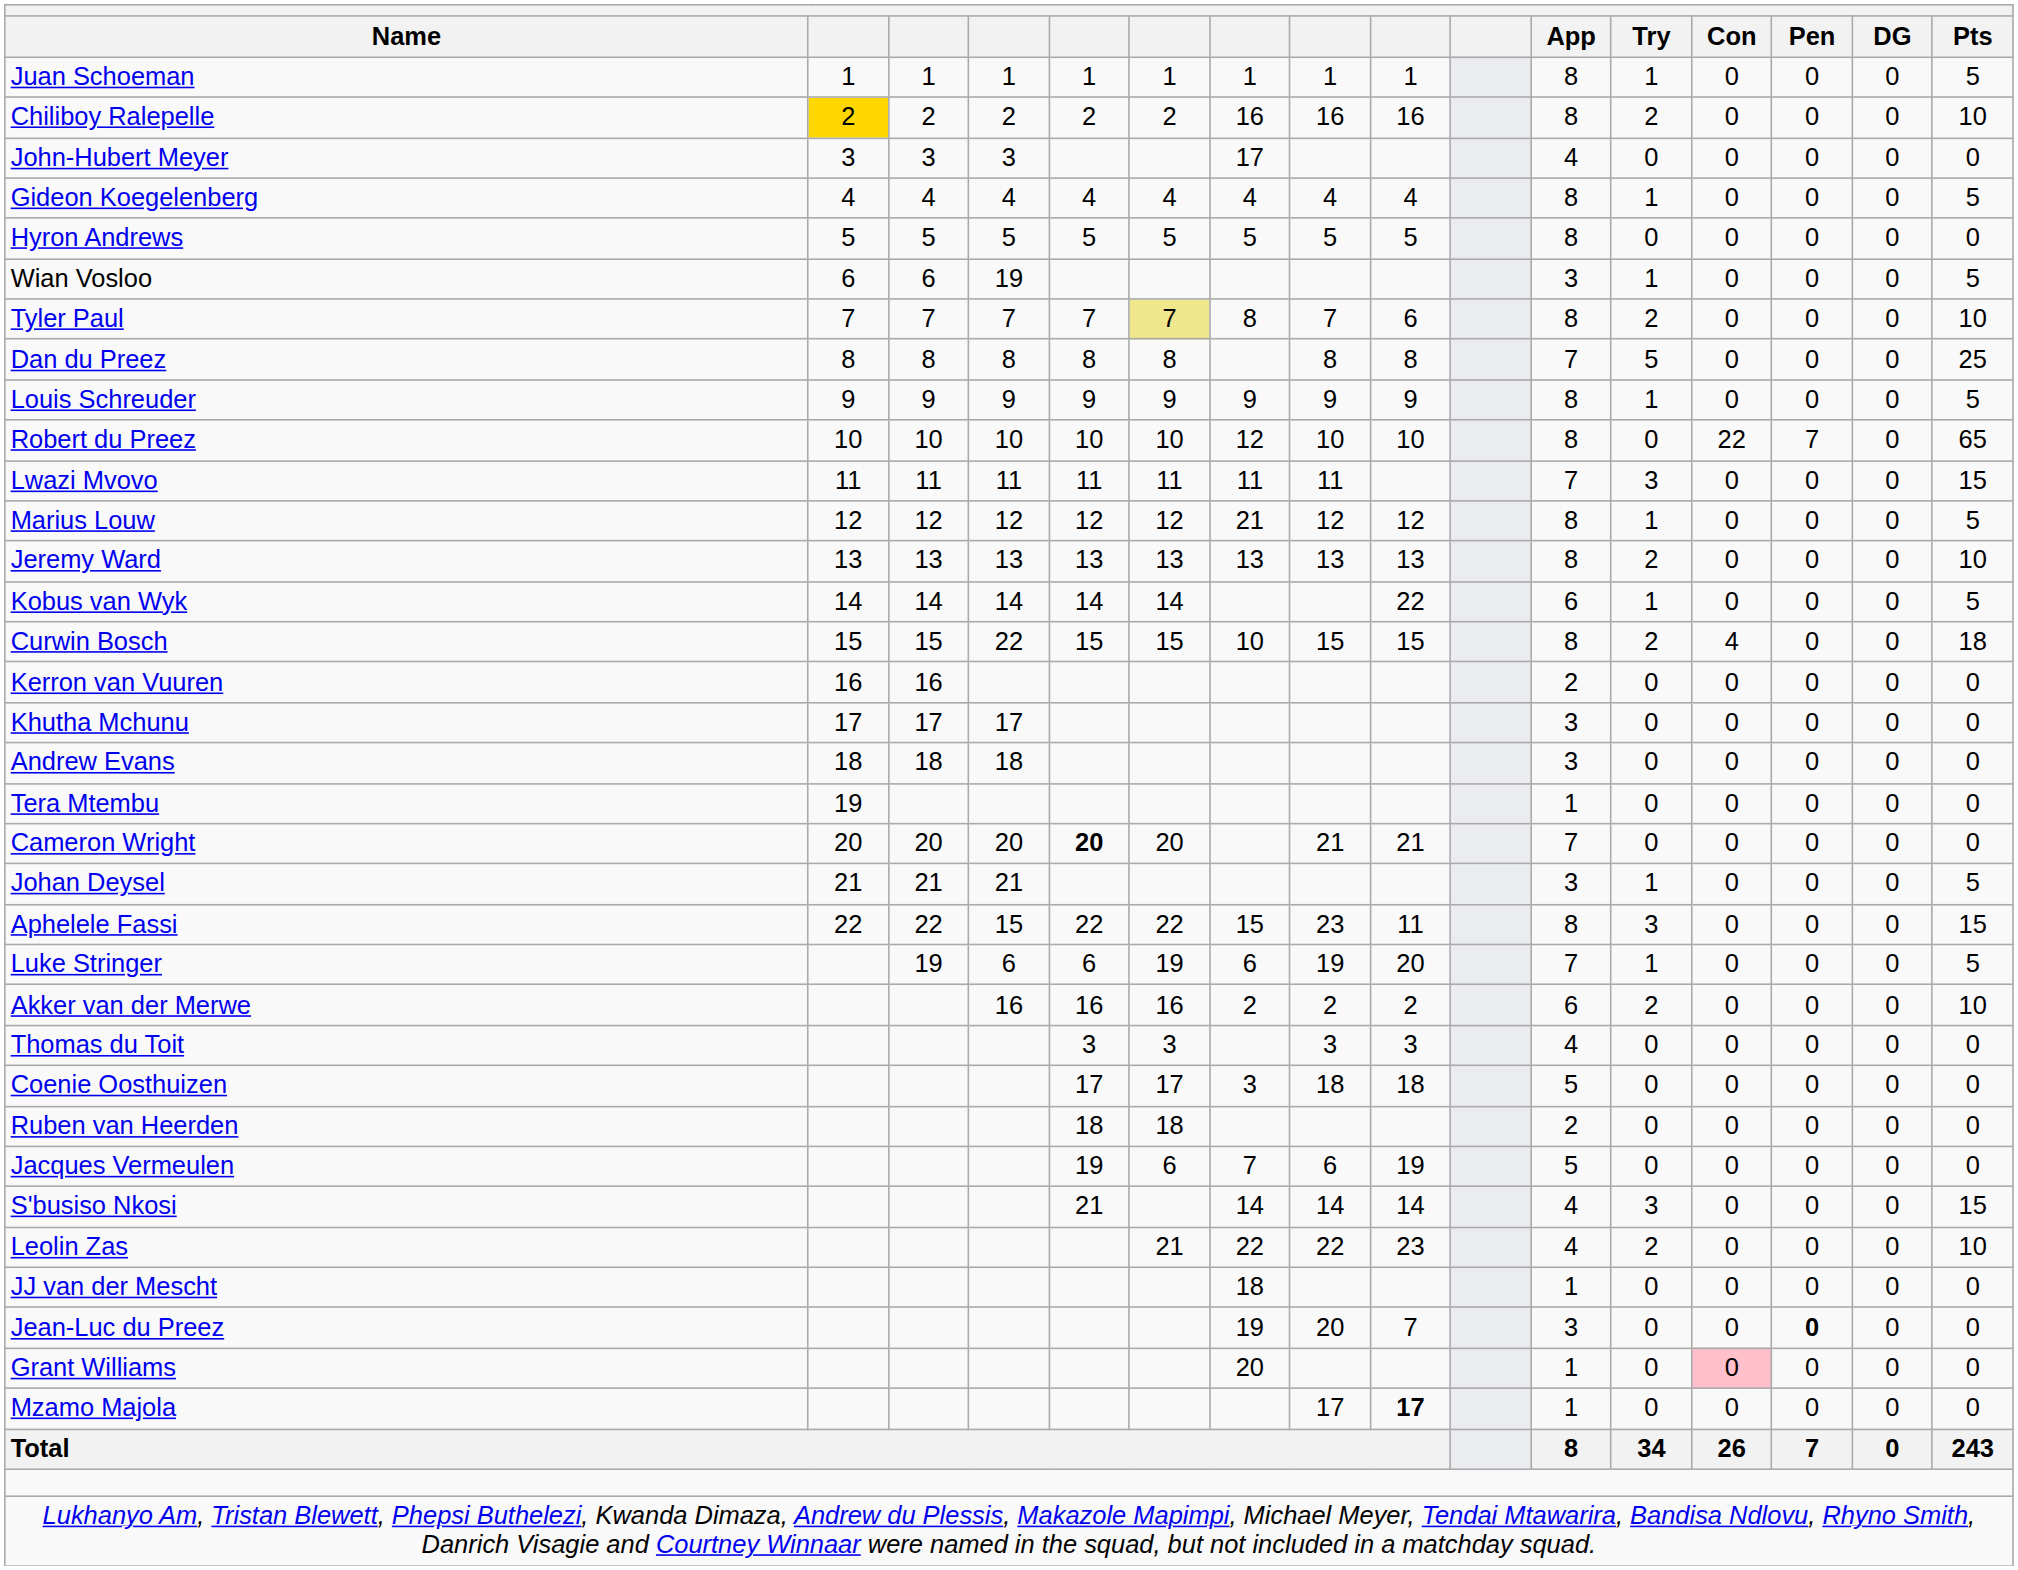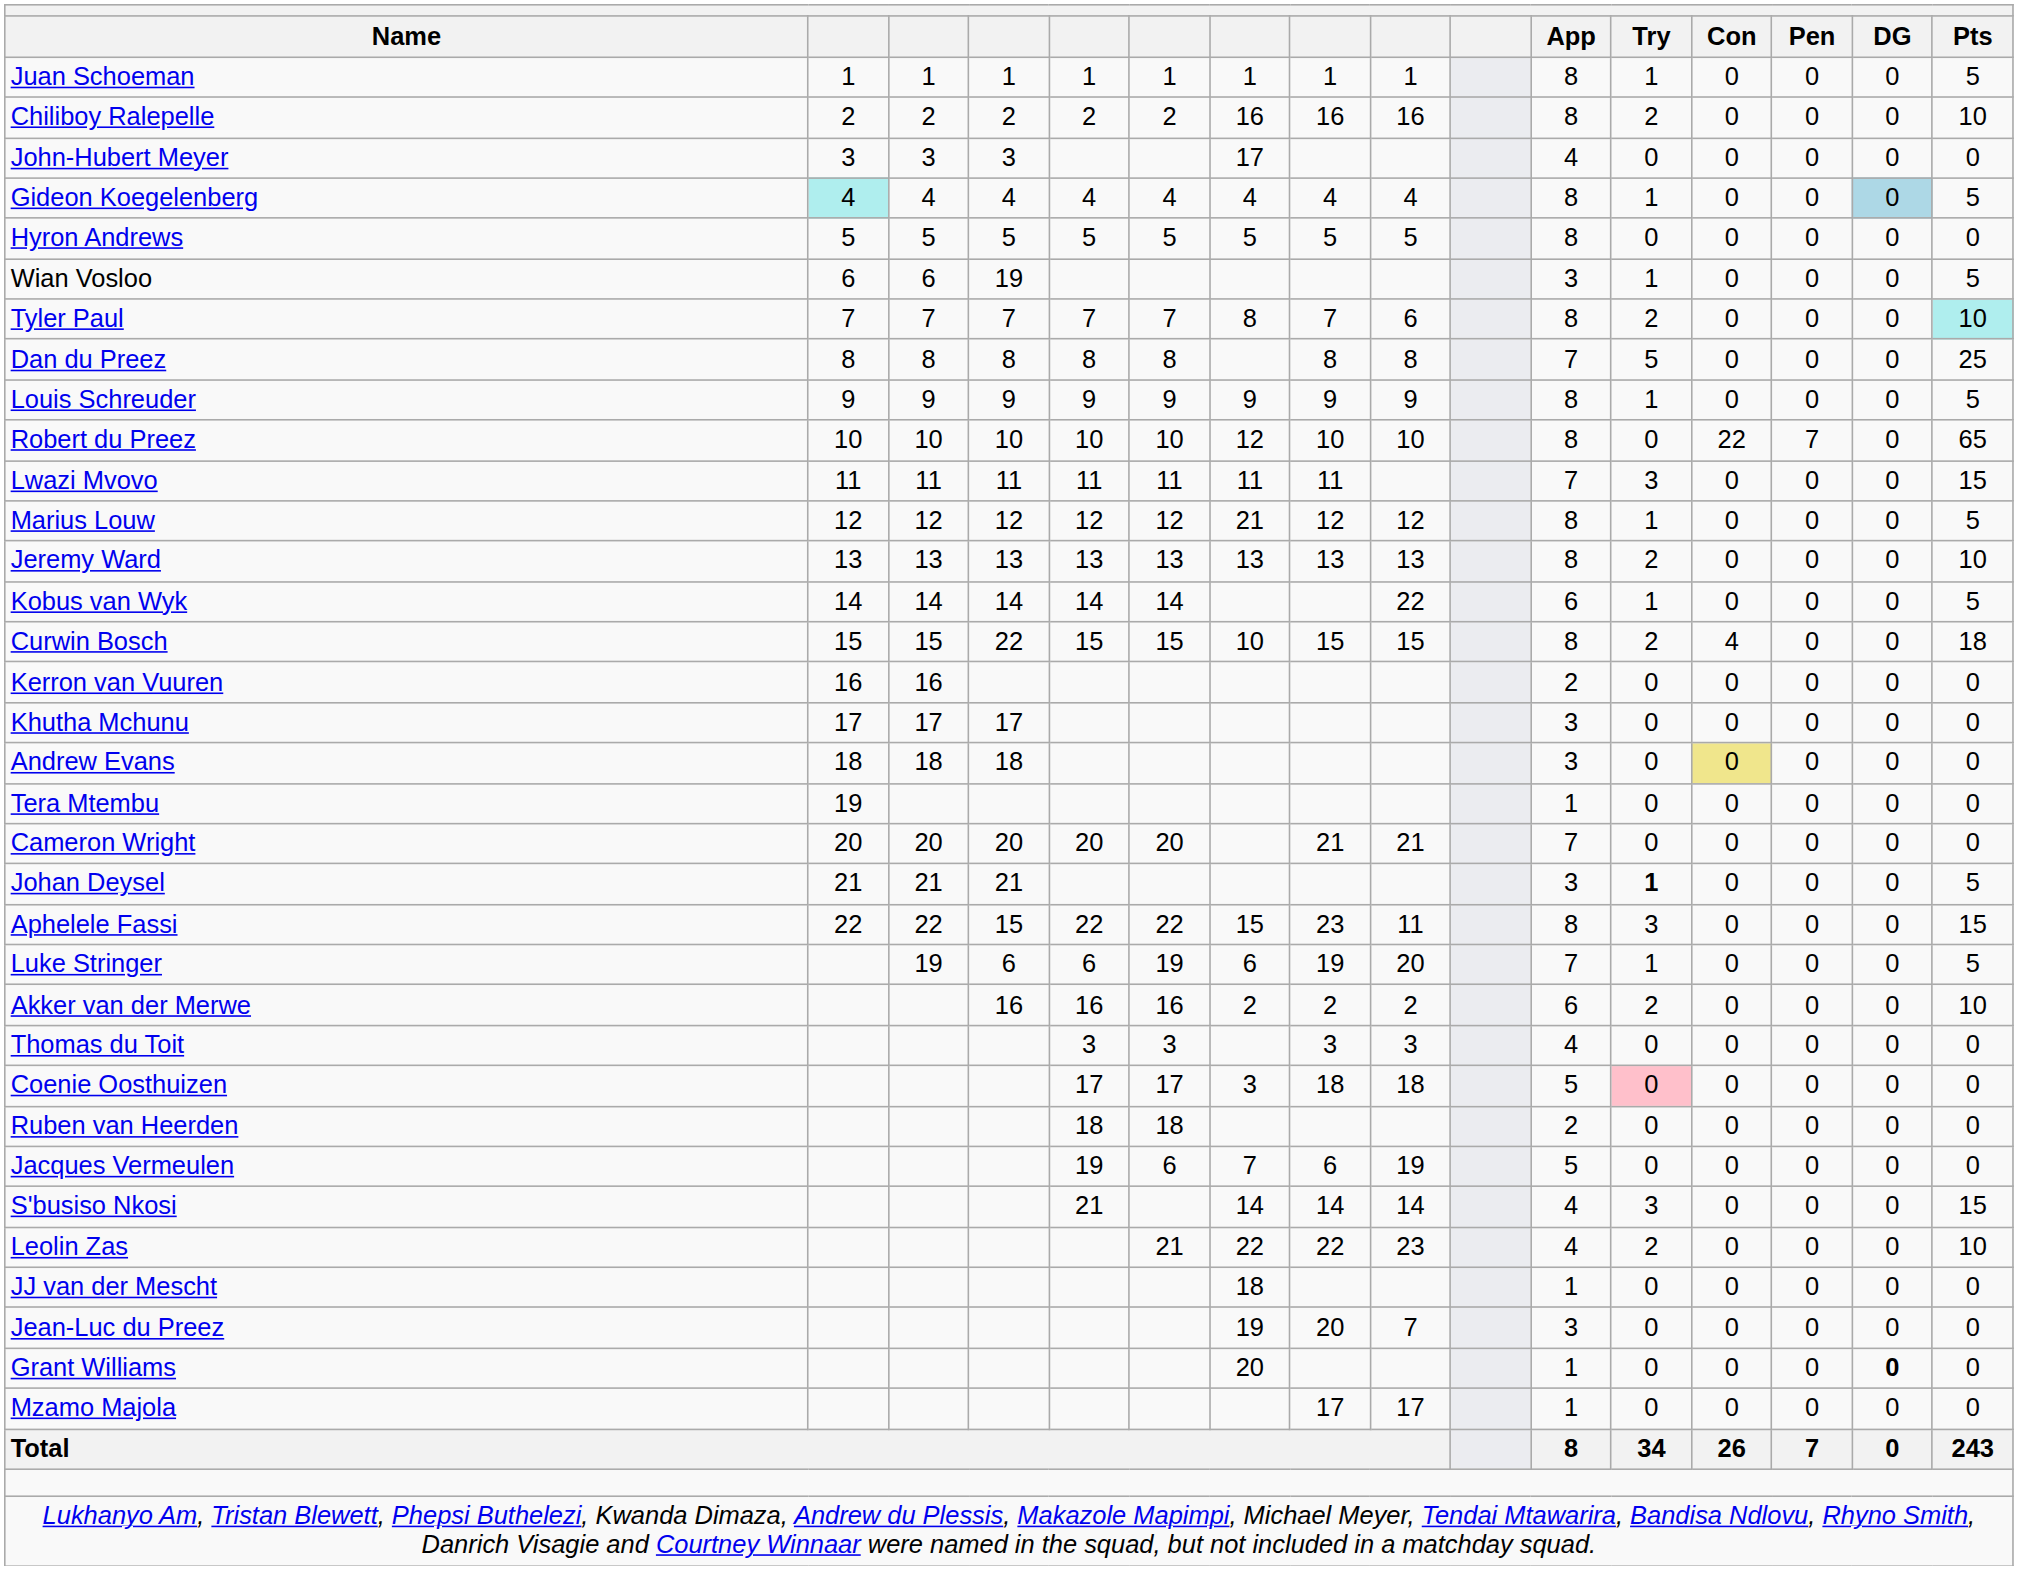(848, 117) gold background -> (848, 117) no background
(848, 197) no background -> (848, 197) paleturquoise background
(1892, 197) no background -> (1892, 197) lightblue background
(1170, 318) khaki background -> (1170, 318) no background
(1973, 318) no background -> (1973, 318) paleturquoise background
(1732, 762) no background -> (1732, 762) khaki background
(1089, 843) bold -> (1089, 843) normal
(1651, 883) normal -> (1651, 883) bold
(1651, 1085) no background -> (1651, 1085) pink background
(1812, 1327) bold -> (1812, 1327) normal
(1732, 1367) pink background -> (1732, 1367) no background
(1892, 1367) normal -> (1892, 1367) bold
(1410, 1408) bold -> (1410, 1408) normal
